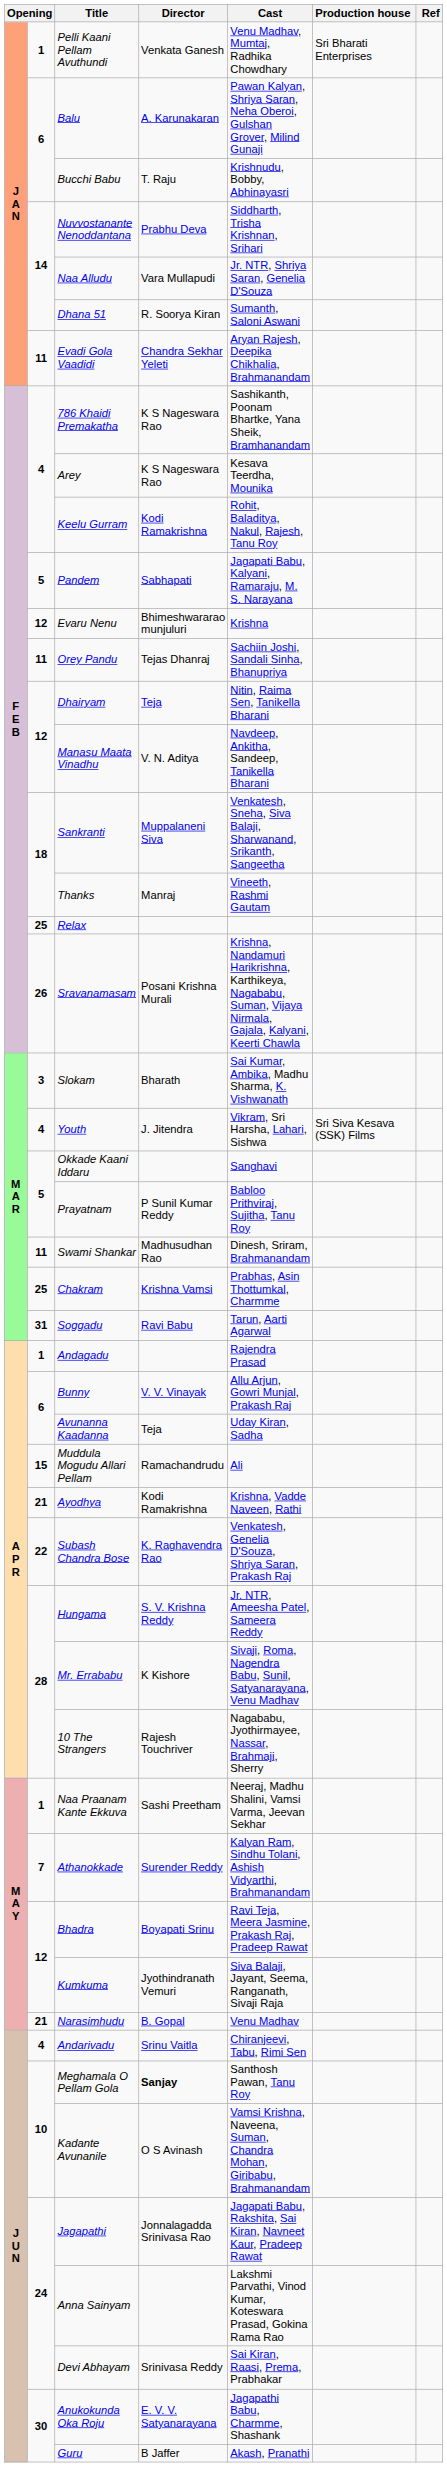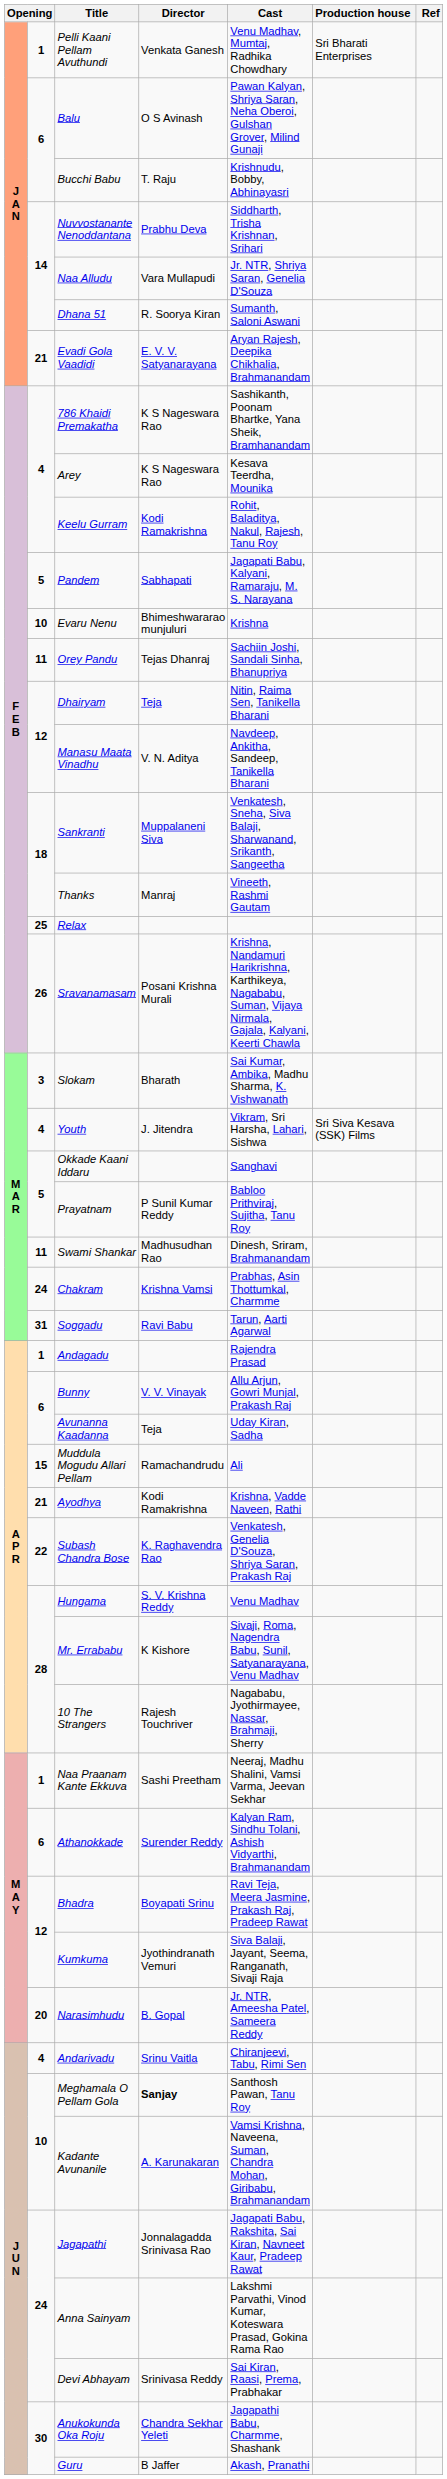(180, 118) A. Karunakaran -> (172, 118) O S Avinash
(41, 358) 11 -> (41, 358) 21
(182, 358) Chandra Sekhar Yeleti -> (179, 358) E. V. V. Satyanarayana
(41, 623) 12 -> (41, 623) 10
(41, 1289) 25 -> (41, 1289) 24
(270, 1613) Jr. NTR, Ameesha Patel, Sameera Reddy -> (265, 1601) Venu Madhav
(41, 1867) 7 -> (41, 1842) 6
(41, 2021) 21 -> (41, 2015) 20
(265, 2021) Venu Madhav -> (270, 2015) Jr. NTR, Ameesha Patel, Sameera Reddy
(172, 2150) O S Avinash -> (180, 2163) A. Karunakaran
(179, 2416) E. V. V. Satyanarayana -> (182, 2429) Chandra Sekhar Yeleti
